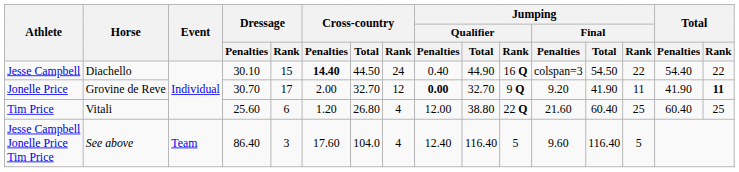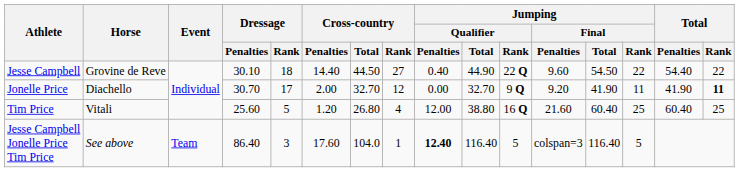(109, 70) Diachello -> (126, 70) Grovine de Reve
(287, 70) 15 -> (287, 70) 18
(326, 70) bold -> (326, 70) normal
(398, 70) 24 -> (398, 70) 27
(516, 70) 16 Q -> (516, 70) 22 Q
(558, 70) colspan=3 -> (558, 70) 9.60
(126, 90) Grovine de Reve -> (109, 90) Diachello
(438, 90) bold -> (438, 90) normal
(287, 109) 6 -> (287, 109) 5
(516, 109) 22 Q -> (516, 109) 16 Q
(398, 143) 4 -> (398, 143) 1
(438, 143) normal -> (438, 143) bold
(558, 143) 9.60 -> (558, 143) colspan=3
